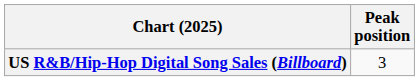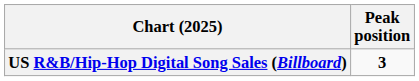(382, 62) normal -> (382, 62) bold
